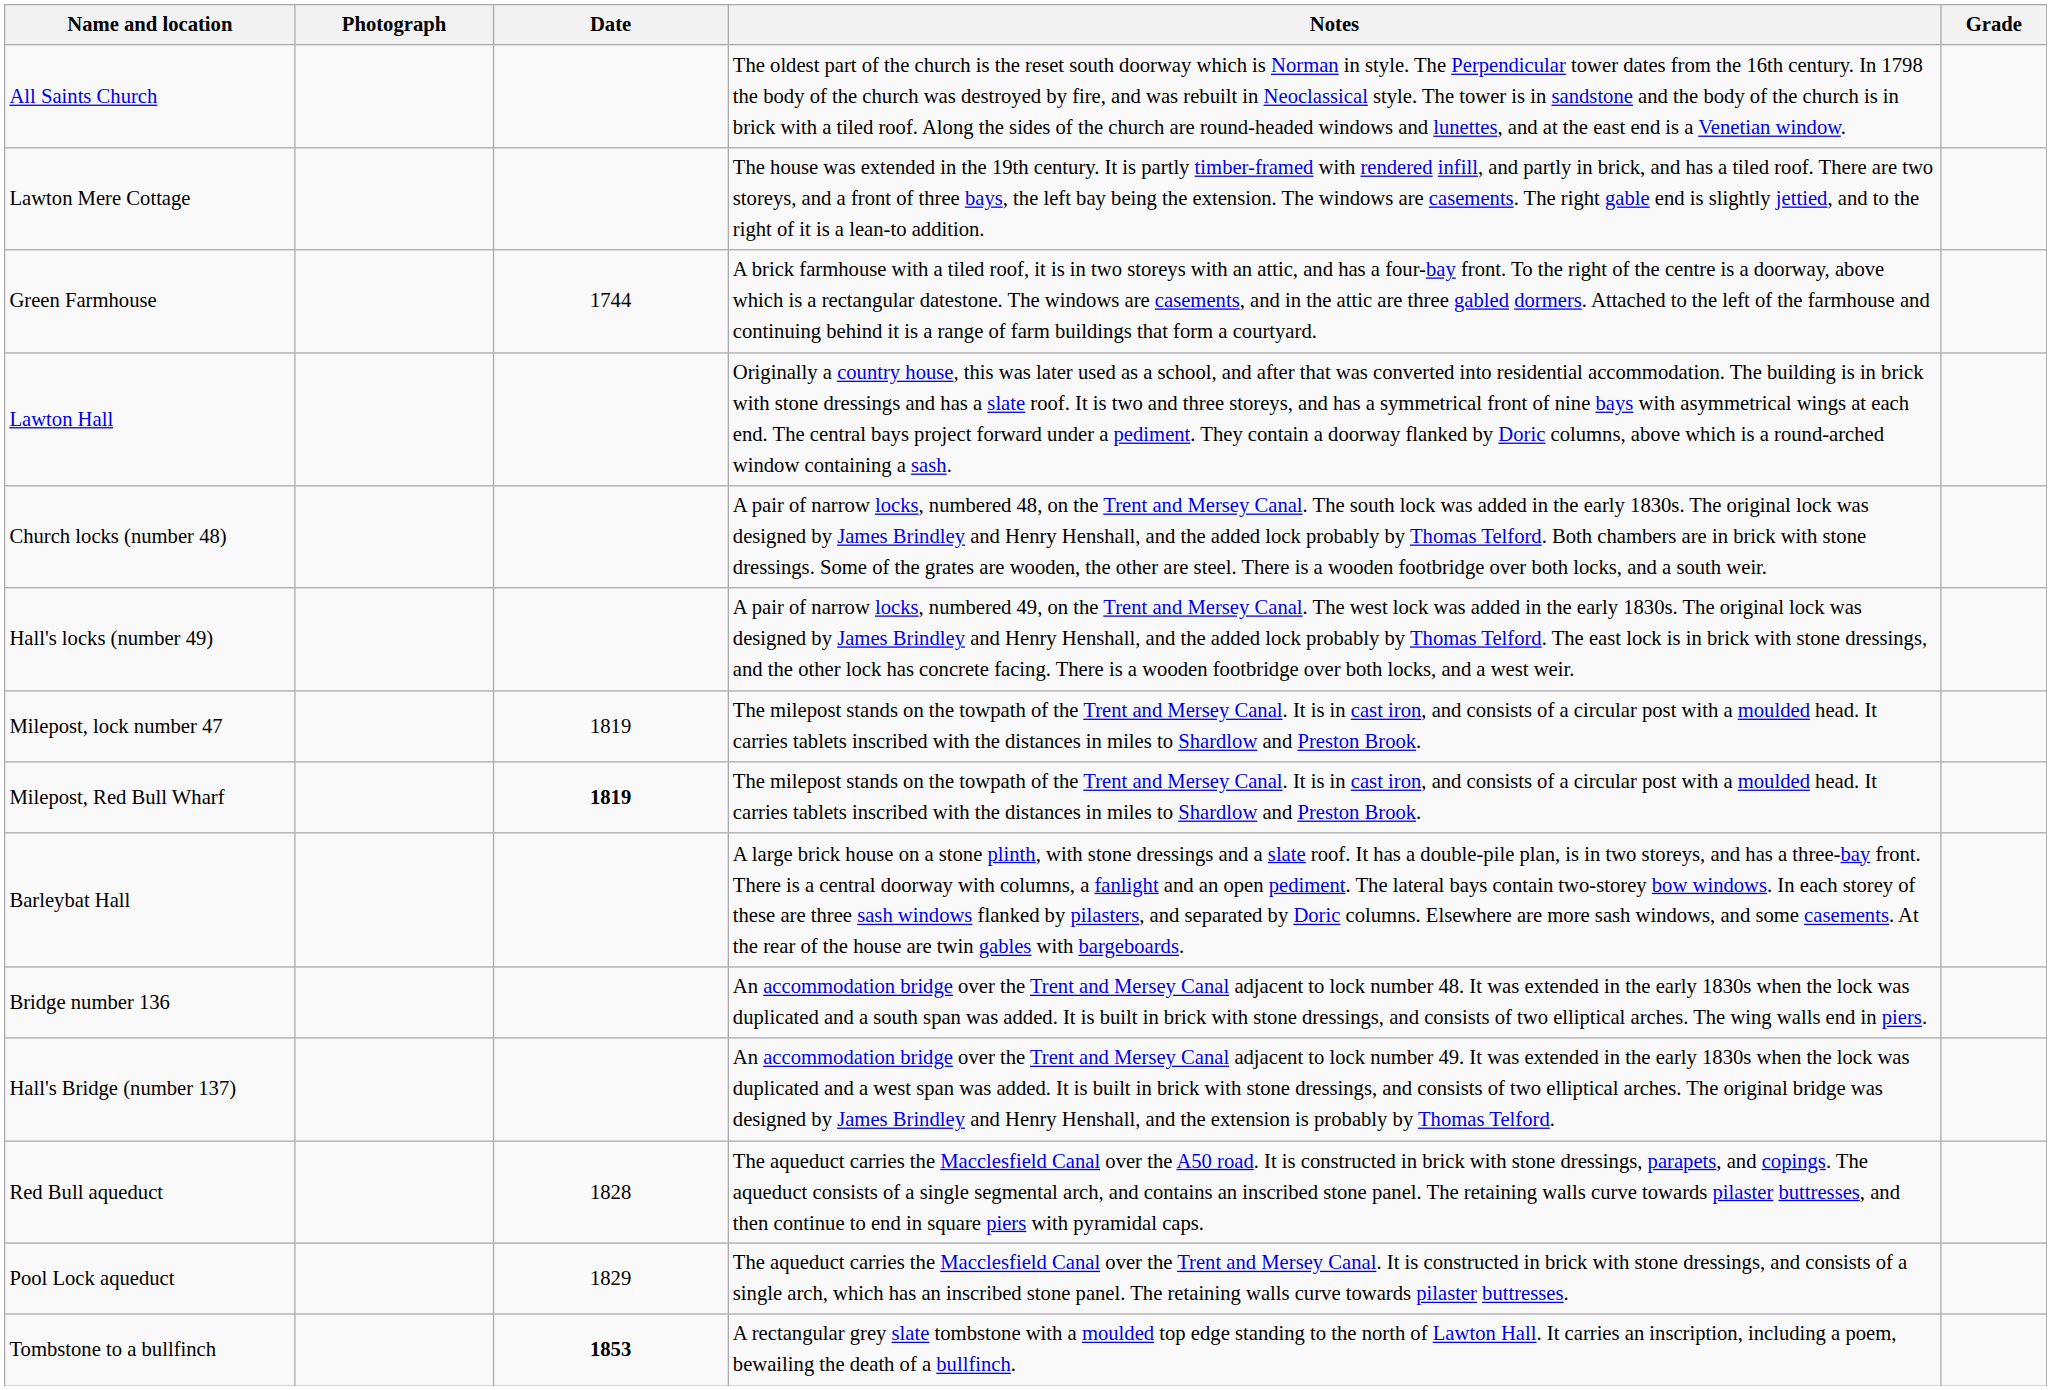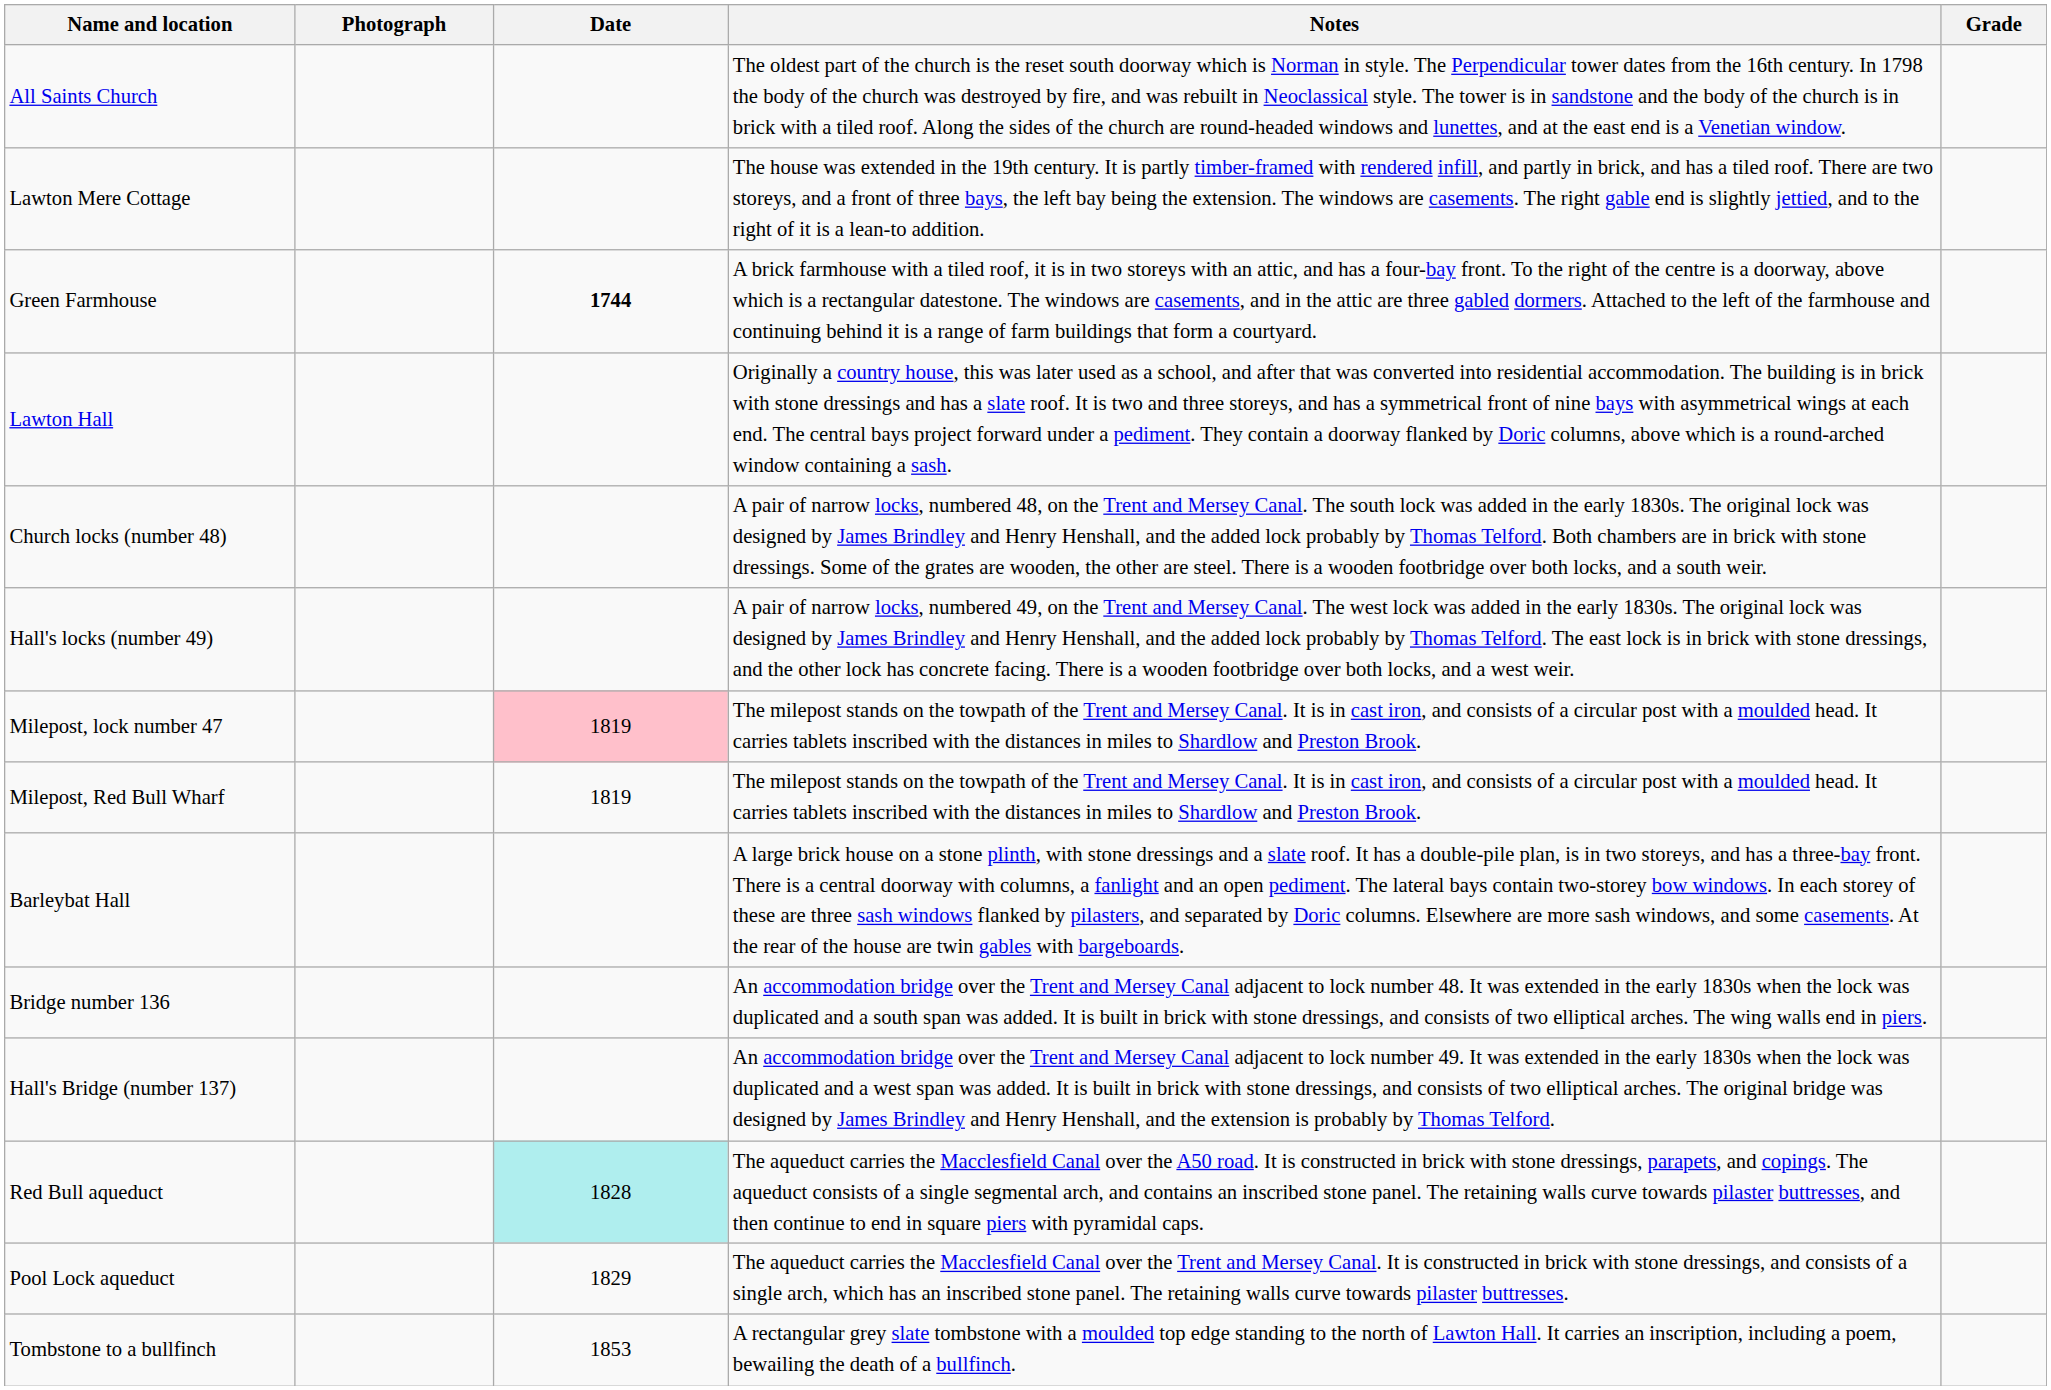(611, 300) normal -> (611, 300) bold
(611, 726) no background -> (611, 726) pink background
(611, 797) bold -> (611, 797) normal
(611, 1191) no background -> (611, 1191) paleturquoise background
(611, 1349) bold -> (611, 1349) normal
